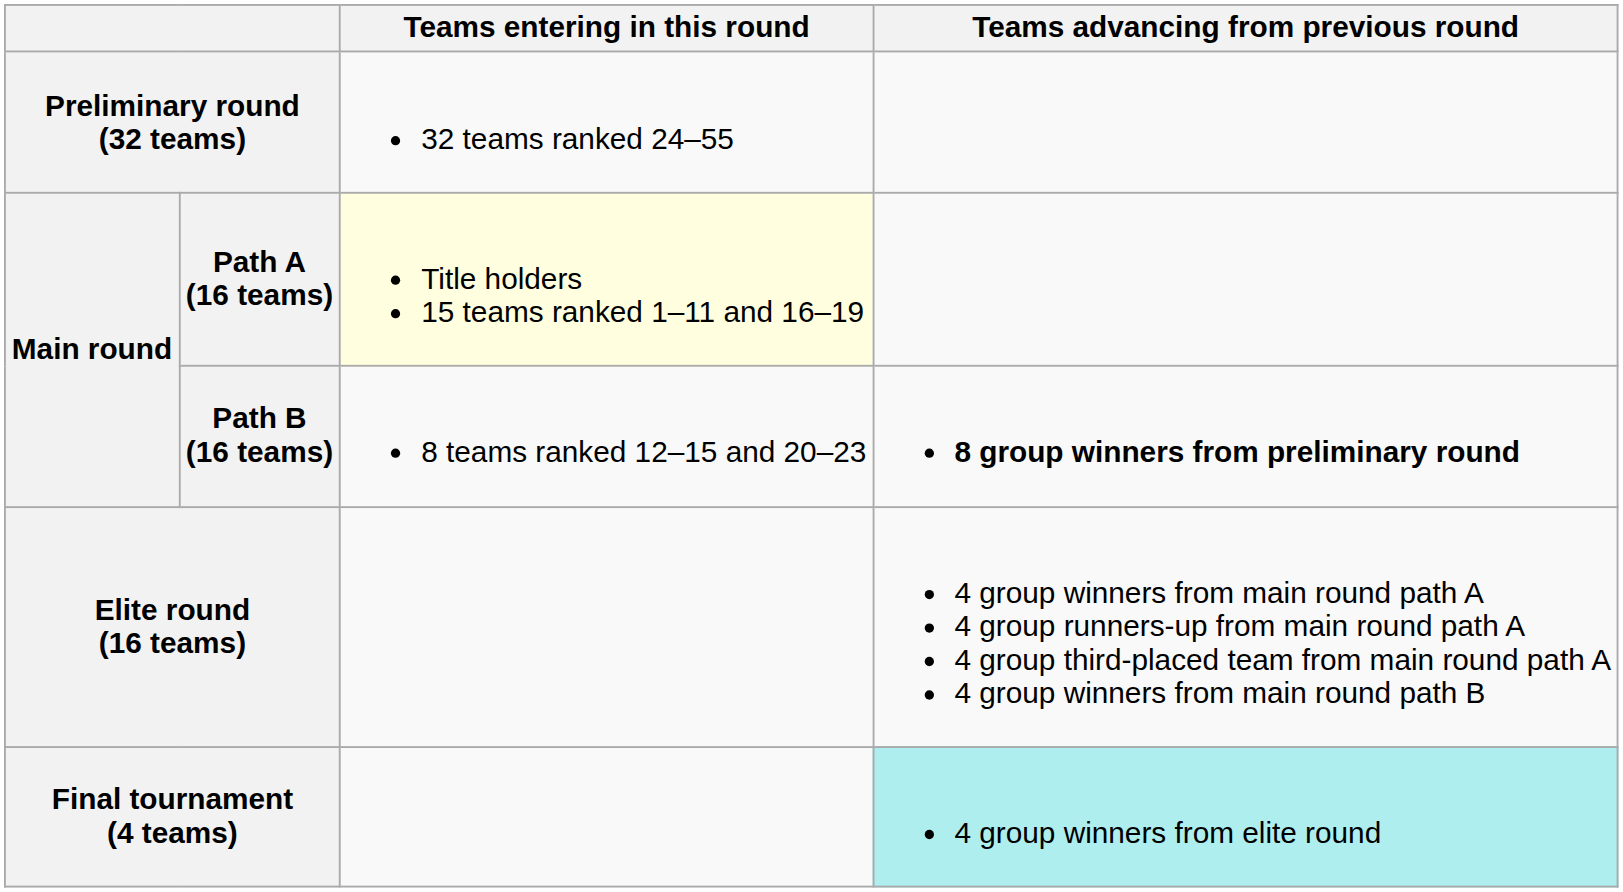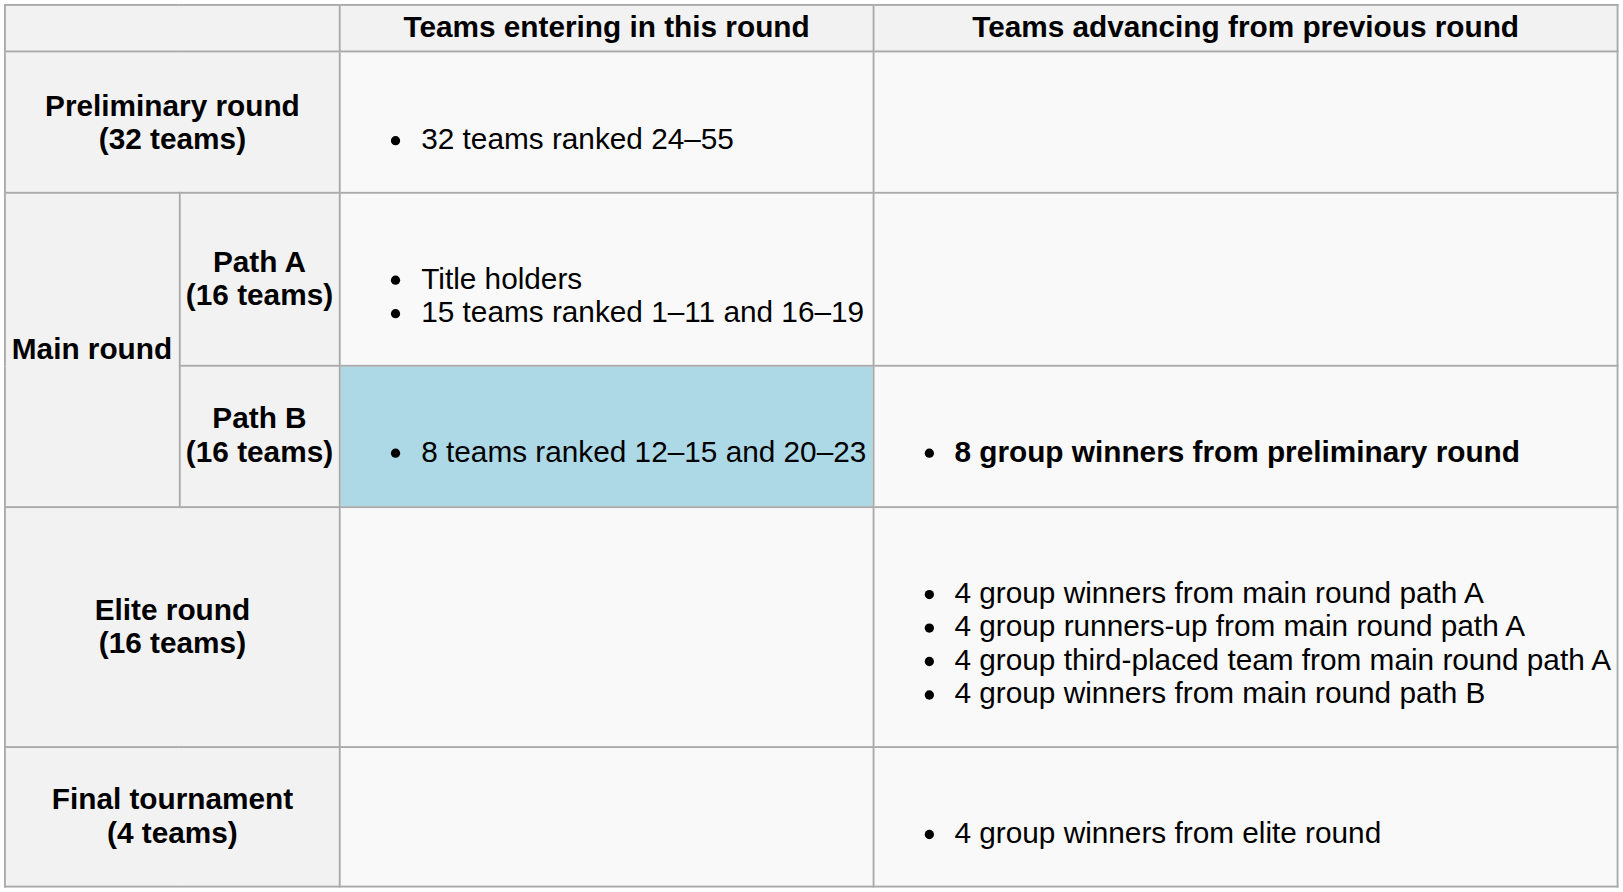(607, 296) lightyellow background -> (607, 296) no background
(607, 453) no background -> (607, 453) lightblue background
(1246, 834) paleturquoise background -> (1246, 834) no background
